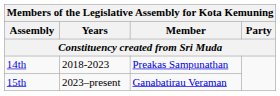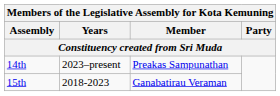(86, 64) 2018-2023 -> (91, 64) 2023–present
(91, 82) 2023–present -> (86, 82) 2018-2023
